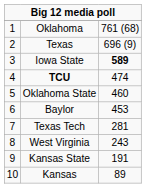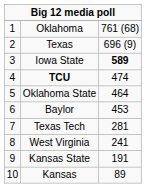(120, 94) 460 -> (120, 94) 464
(120, 142) 243 -> (120, 142) 241
